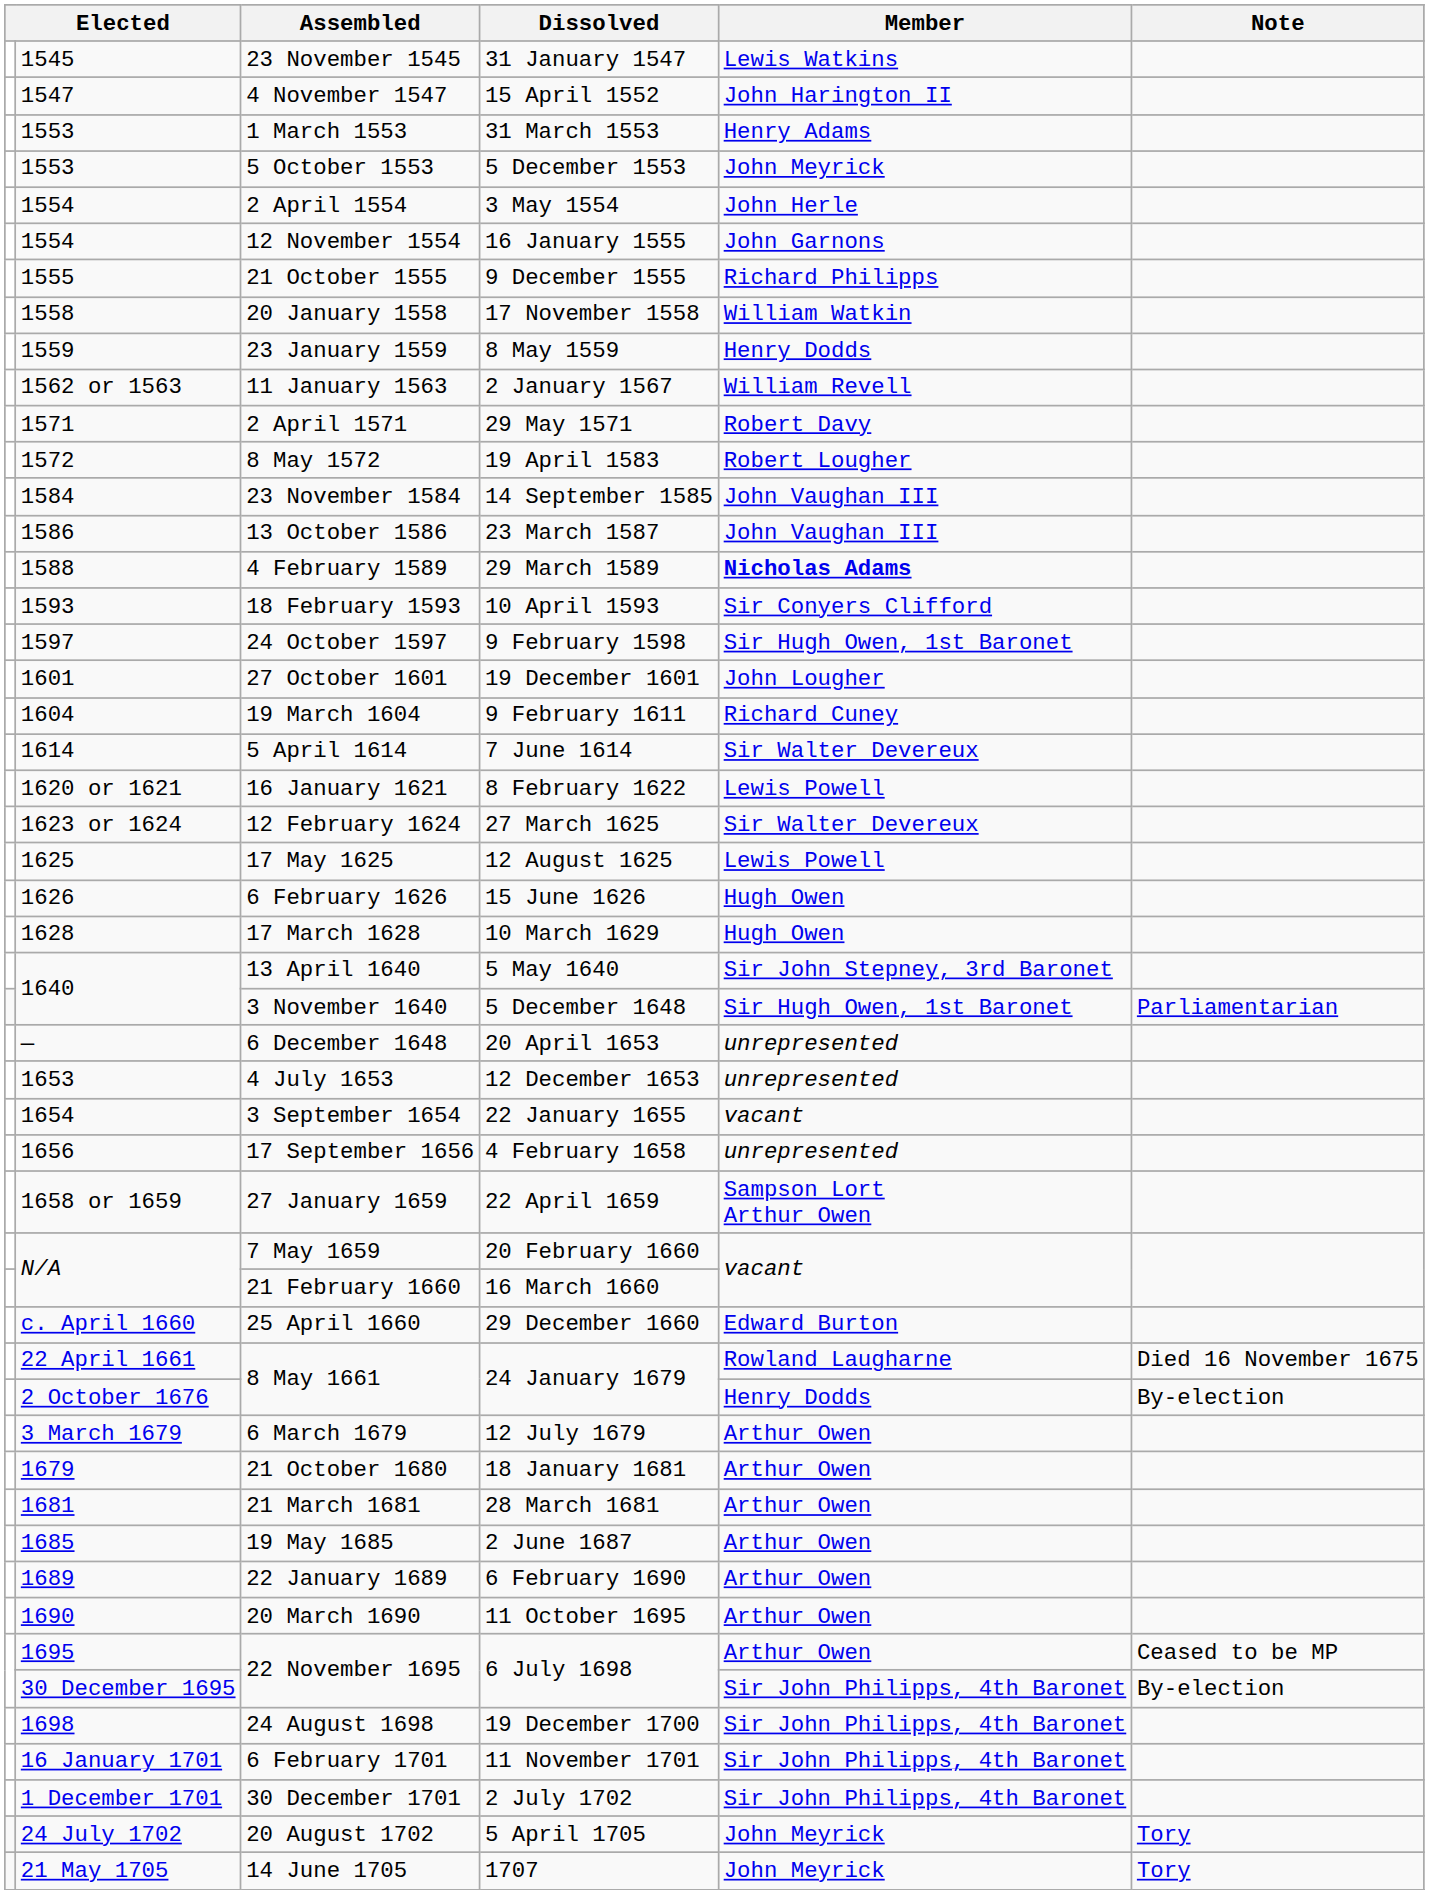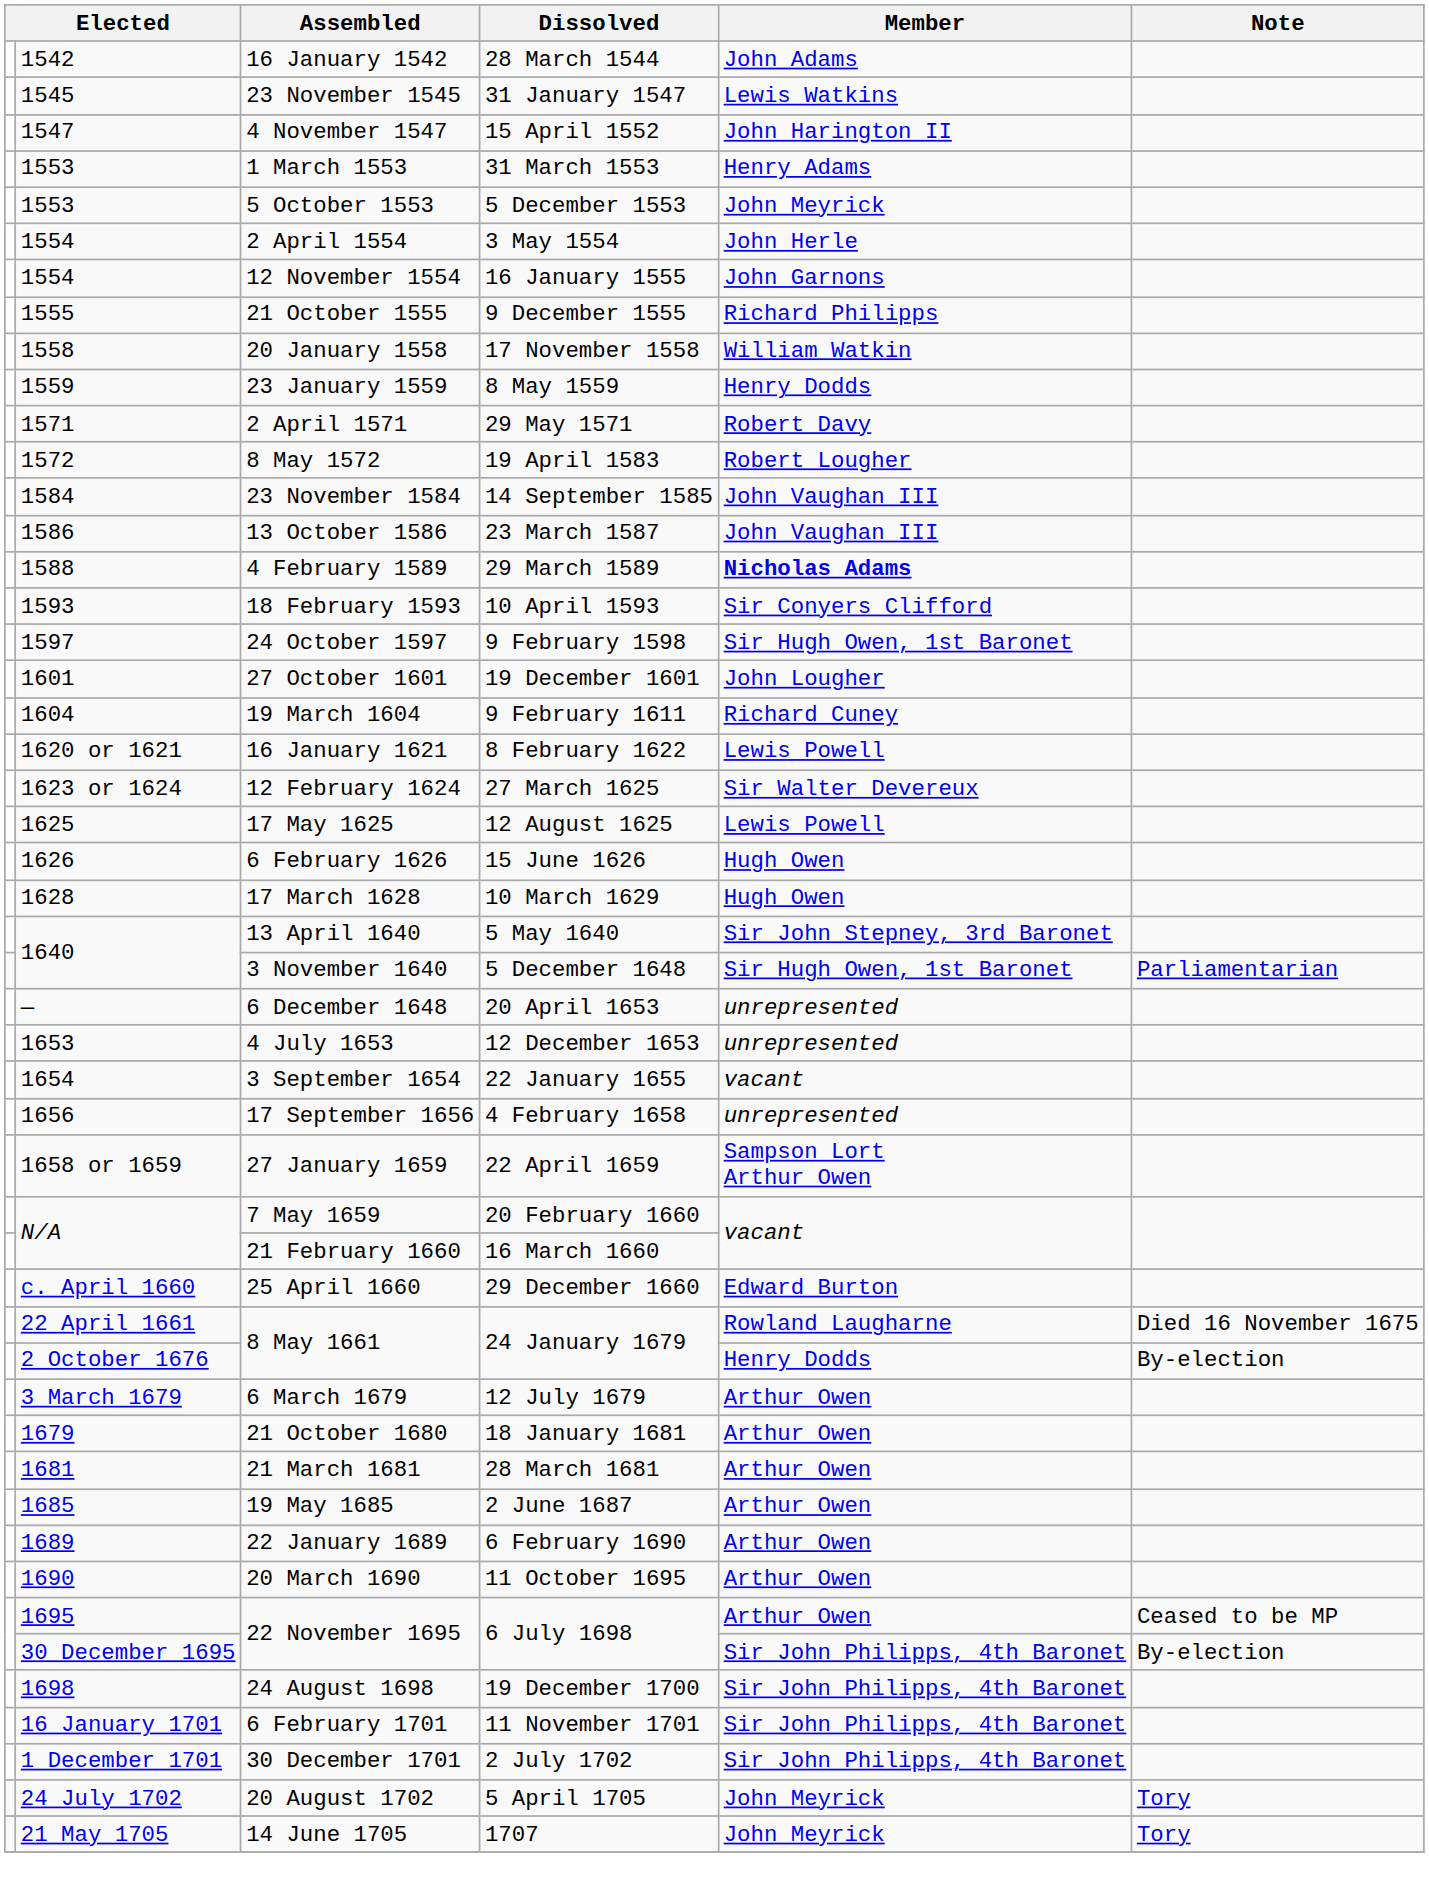+ row: (48, 60)
- row: (101, 388)
- row: (48, 752)
